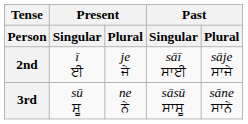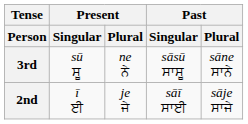rows swapped: (27, 64) <-> (27, 100)
